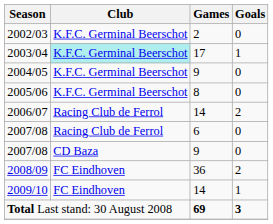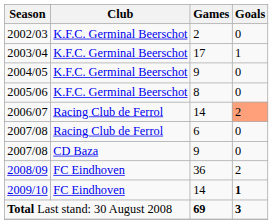(120, 53) paleturquoise background -> (120, 53) no background
(238, 111) no background -> (238, 111) lightsalmon background
(238, 190) normal -> (238, 190) bold
